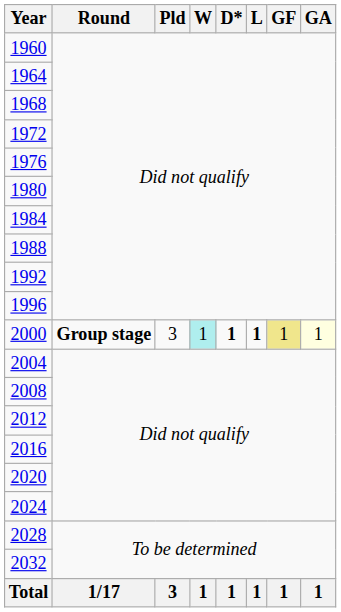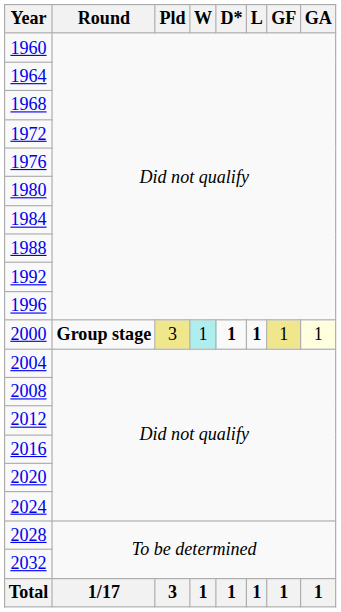(173, 334) no background -> (173, 334) khaki background
